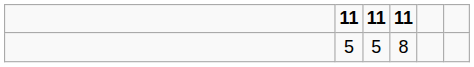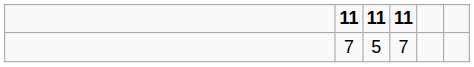(349, 47) 5 -> (349, 47) 7
(403, 47) 8 -> (403, 47) 7
